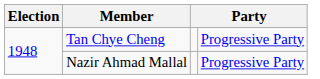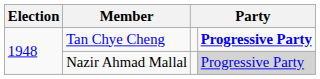(252, 39) normal -> (256, 39) bold
(252, 62) no background -> (252, 62) lightgrey background
